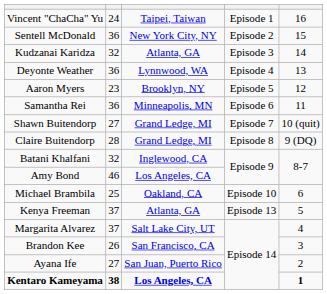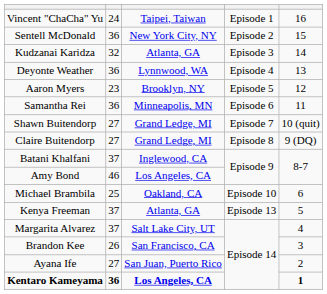(114, 140) 28 -> (114, 140) 27
(114, 158) 32 -> (114, 158) 37
(114, 280) 38 -> (114, 280) 36
